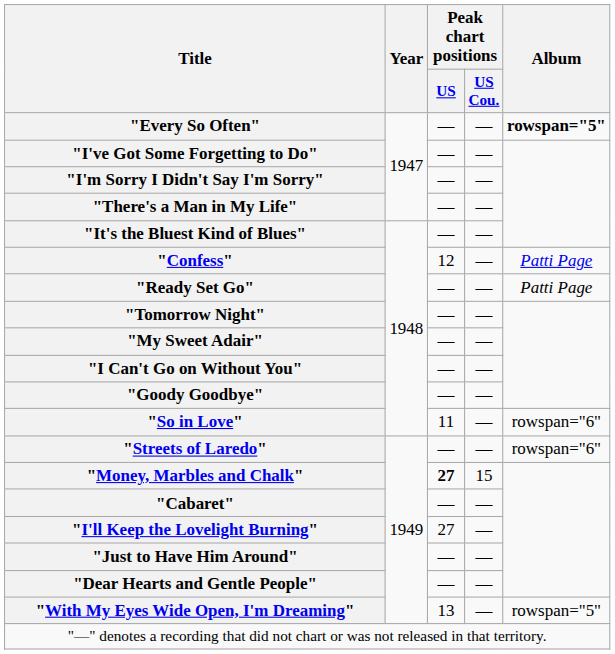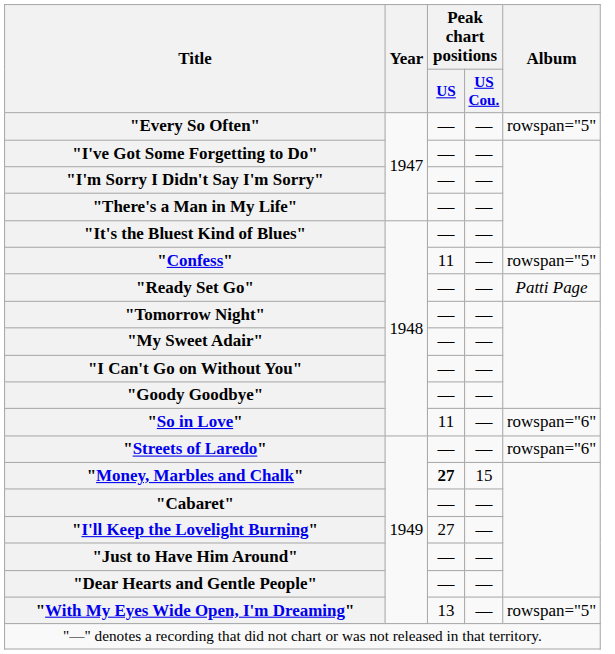(556, 126) bold -> (552, 126) normal
(446, 260) 12 -> (446, 260) 11
(556, 260) Patti Page -> (552, 260) rowspan="5"
